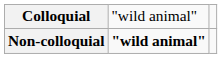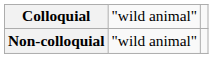(159, 41) bold -> (154, 41) normal
